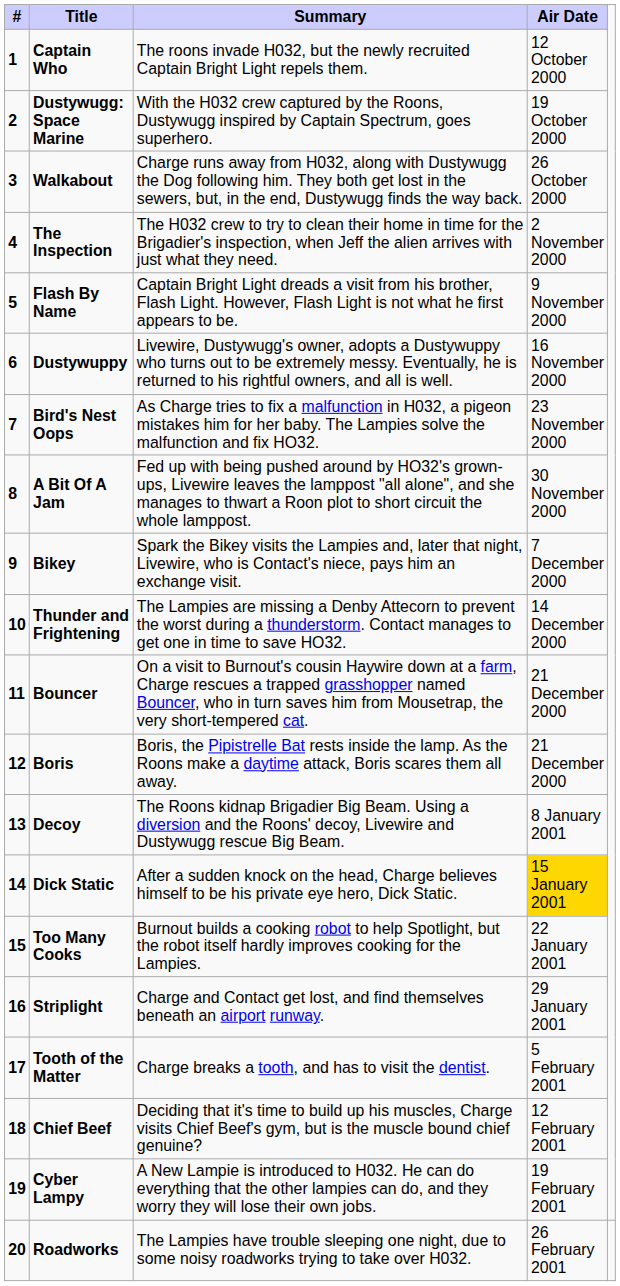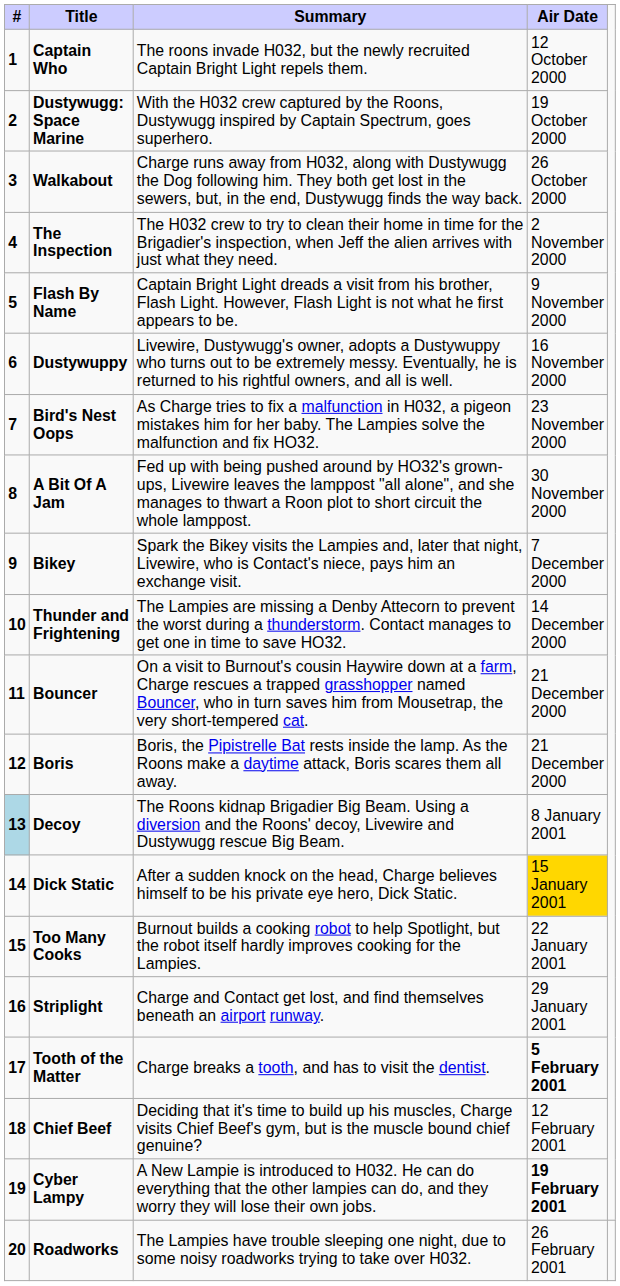(17, 824) no background -> (17, 824) lightblue background
(563, 1067) normal -> (565, 1067) bold
(563, 1189) normal -> (565, 1189) bold
